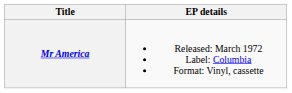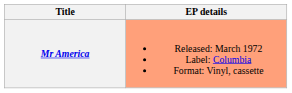(206, 59) no background -> (206, 59) lightsalmon background
